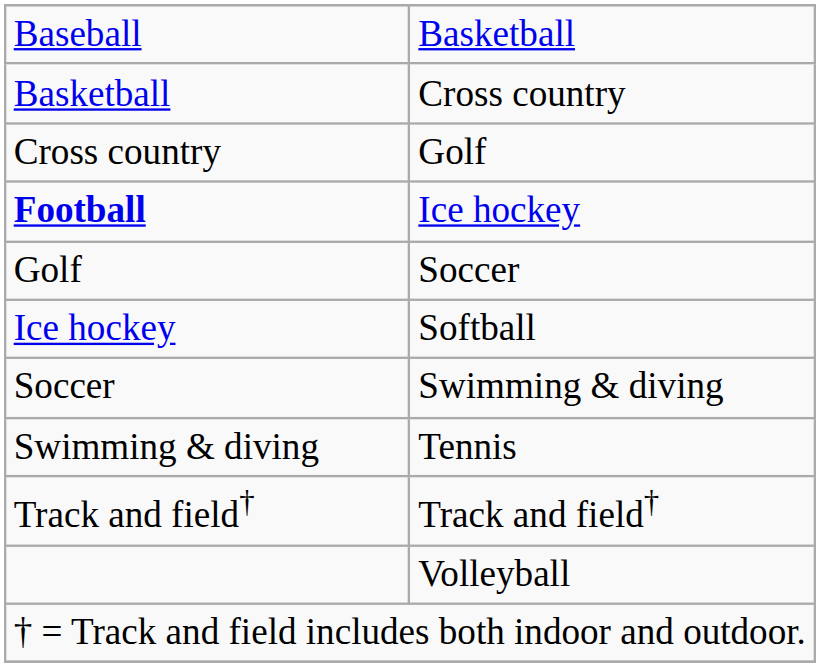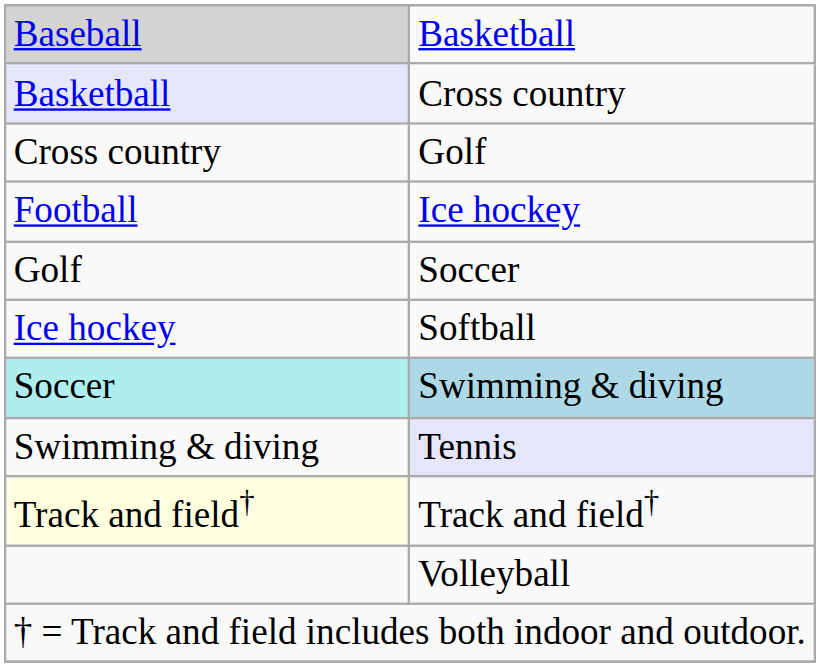(78, 33) no background -> (78, 33) lightgrey background
(92, 92) no background -> (92, 92) lavender background
(80, 210) bold -> (76, 210) normal
(64, 387) no background -> (64, 387) paleturquoise background
(571, 387) no background -> (571, 387) lightblue background
(468, 446) no background -> (468, 446) lavender background
(134, 509) no background -> (134, 509) lightyellow background
